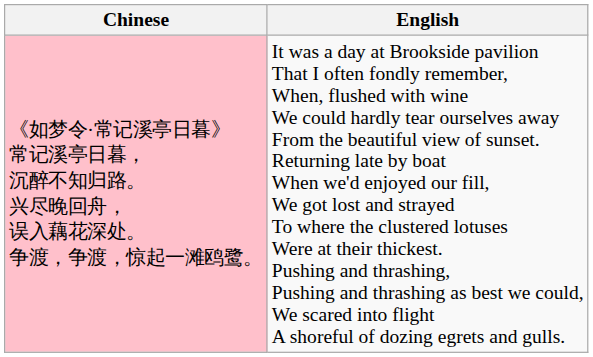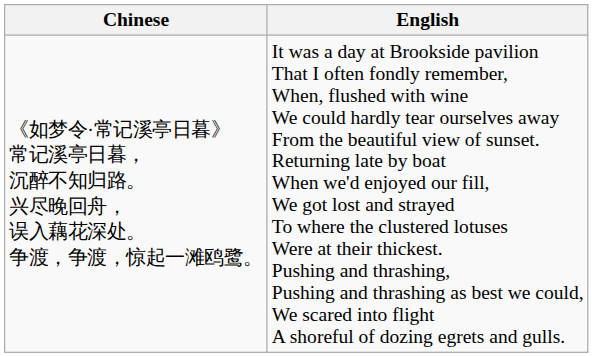(136, 193) pink background -> (136, 193) no background
